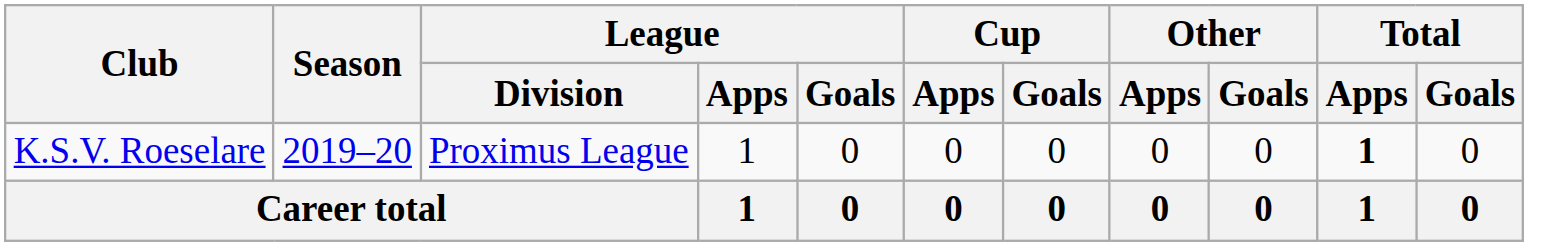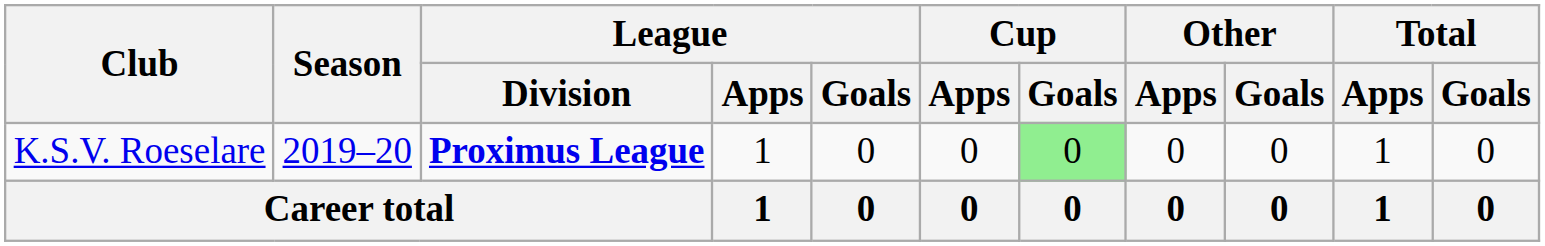(559, 151) normal -> (567, 151) bold
(1057, 151) no background -> (1073, 151) lightgreen background
(1367, 151) bold -> (1382, 151) normal
